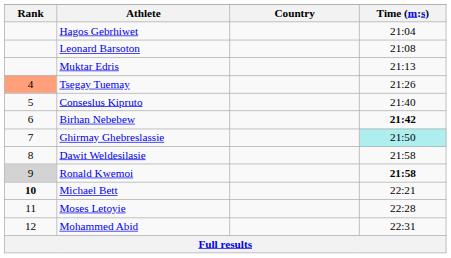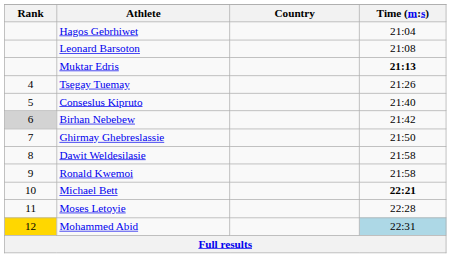(403, 66) normal -> (403, 66) bold
(31, 84) lightsalmon background -> (31, 84) no background
(31, 119) no background -> (31, 119) lightgrey background
(403, 119) bold -> (403, 119) normal
(403, 137) paleturquoise background -> (403, 137) no background
(31, 173) lightgrey background -> (31, 173) no background
(403, 173) bold -> (403, 173) normal
(31, 191) bold -> (31, 191) normal
(403, 191) normal -> (403, 191) bold
(31, 226) no background -> (31, 226) gold background
(403, 226) no background -> (403, 226) lightblue background
